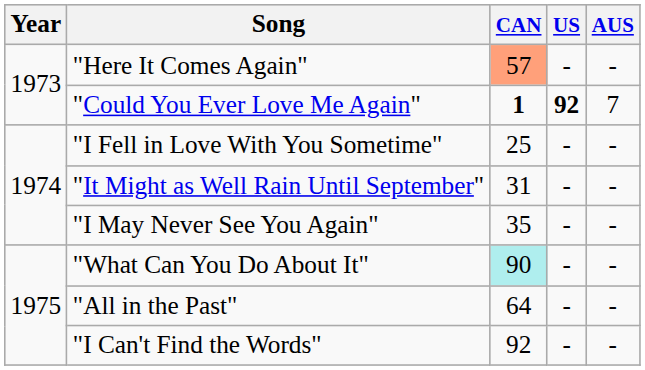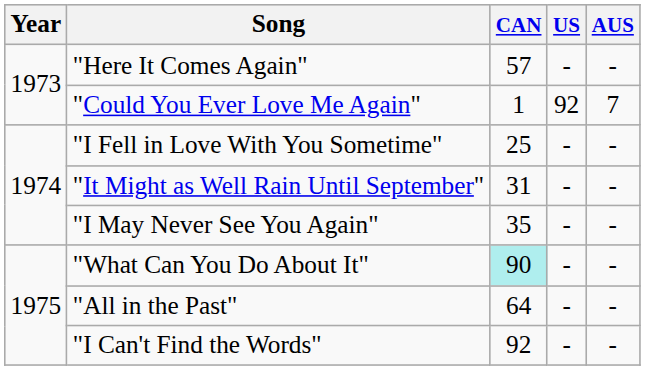(519, 64) lightsalmon background -> (519, 64) no background
(519, 104) bold -> (519, 104) normal
(567, 104) bold -> (567, 104) normal
